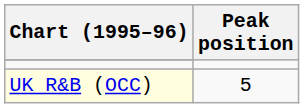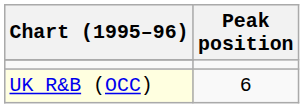(246, 86) 5 -> (246, 86) 6
